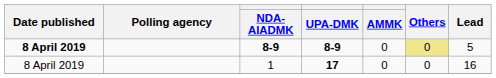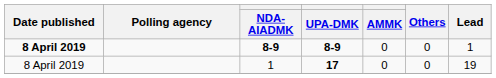(427, 47) khaki background -> (427, 47) no background
(470, 47) 5 -> (470, 47) 1
(470, 65) 16 -> (470, 65) 19
